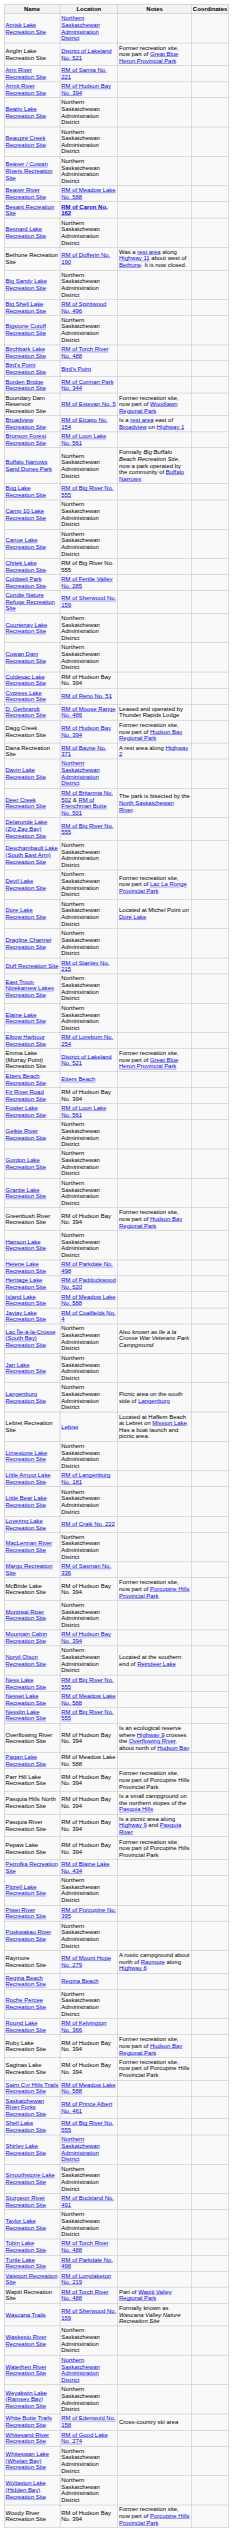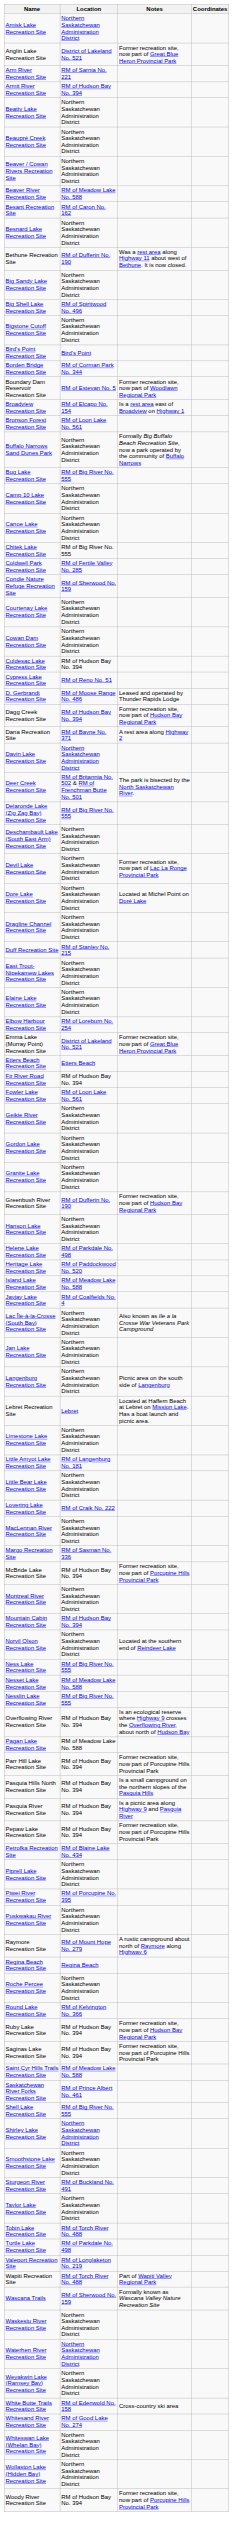(84, 210) bold -> (83, 210) normal
- row: (26, 353)
(86, 1219) RM of Hudson Bay No. 394 -> (86, 1203) RM of Dufferin No. 190
